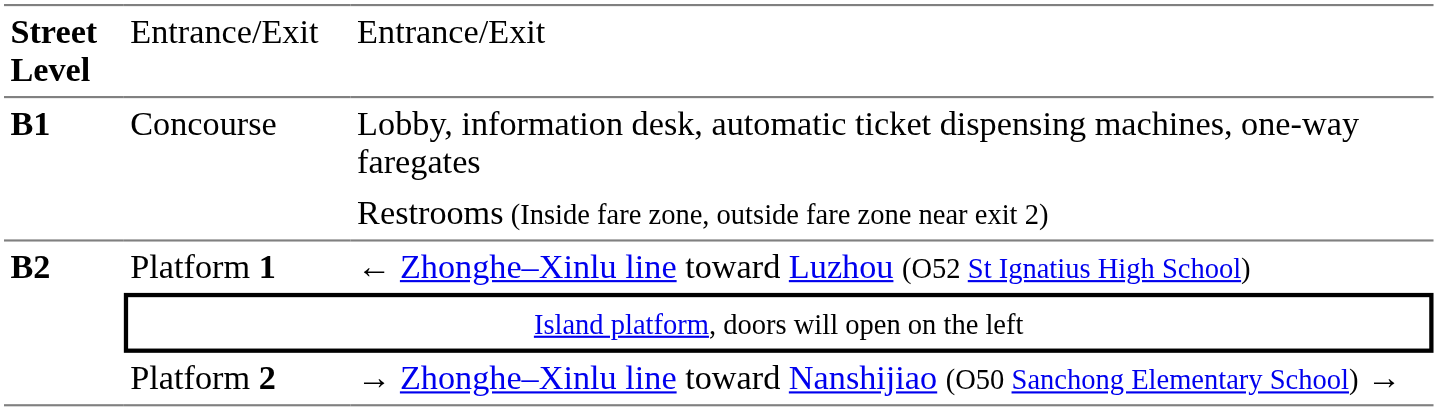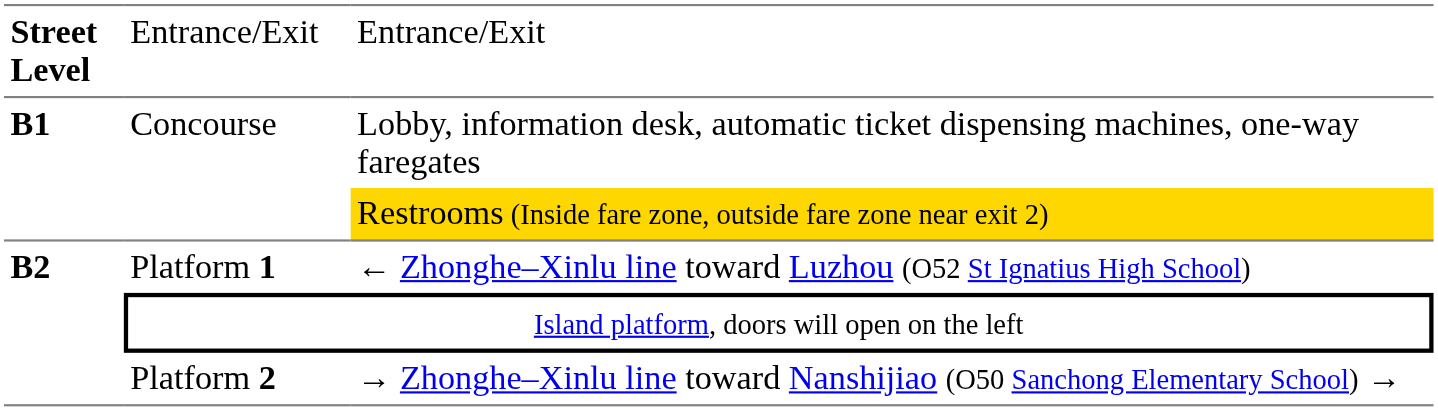(703, 213) no background -> (703, 213) gold background
